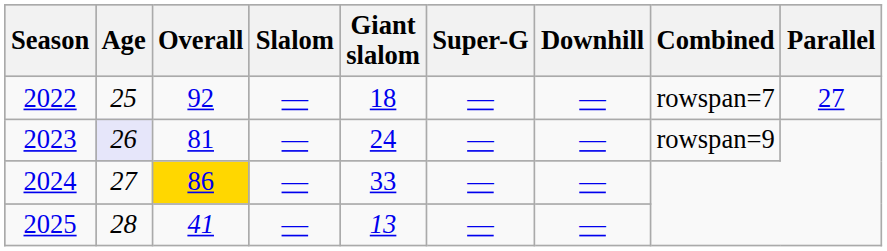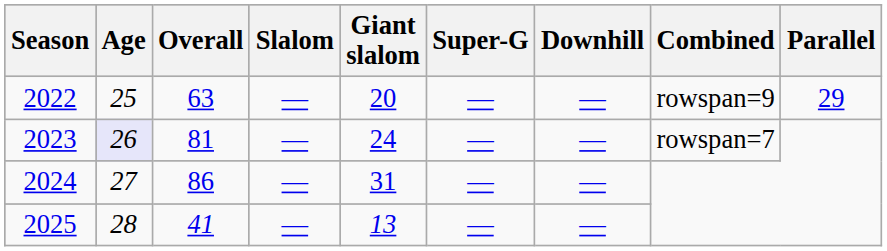(201, 97) 92 -> (201, 97) 63
(383, 97) 18 -> (383, 97) 20
(716, 97) rowspan=7 -> (716, 97) rowspan=9
(831, 97) 27 -> (831, 97) 29
(716, 139) rowspan=9 -> (716, 139) rowspan=7
(201, 181) gold background -> (201, 181) no background
(383, 181) 33 -> (383, 181) 31
